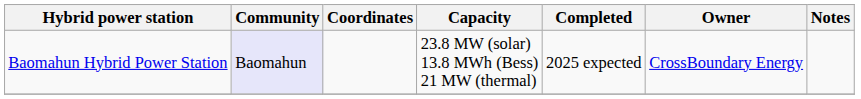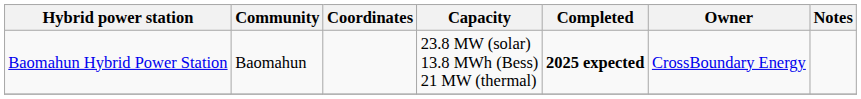(271, 62) lavender background -> (271, 62) no background
(594, 62) normal -> (595, 62) bold
